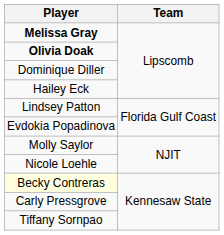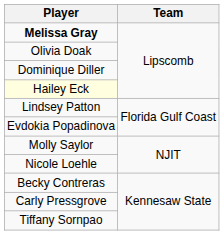(61, 51) bold -> (61, 51) normal
(61, 88) no background -> (61, 88) lightyellow background
(61, 182) lightyellow background -> (61, 182) no background
